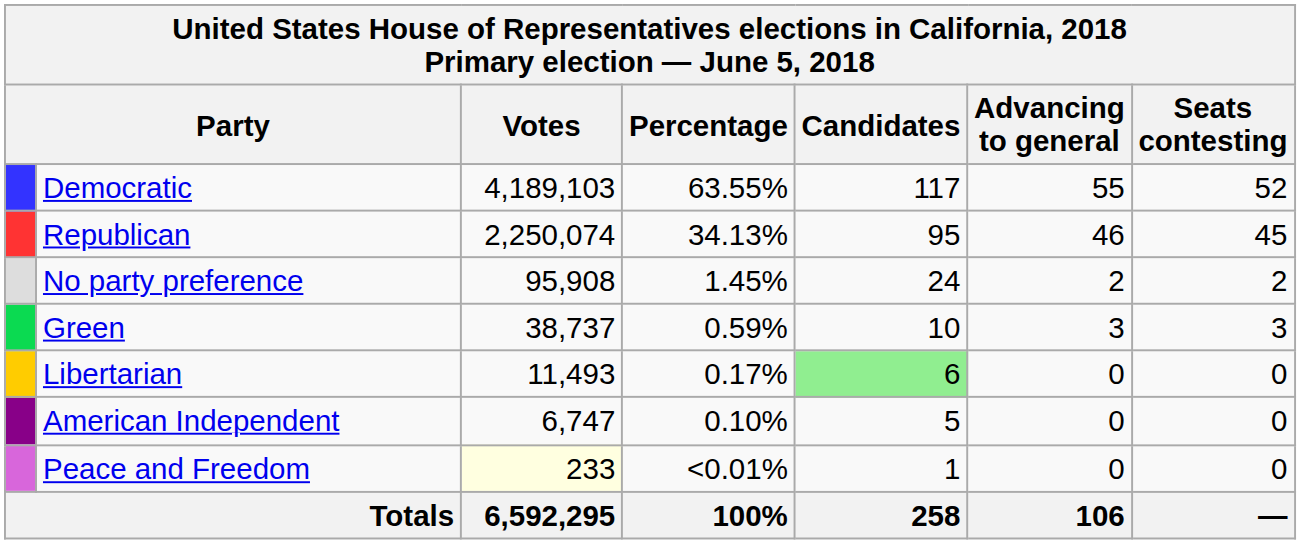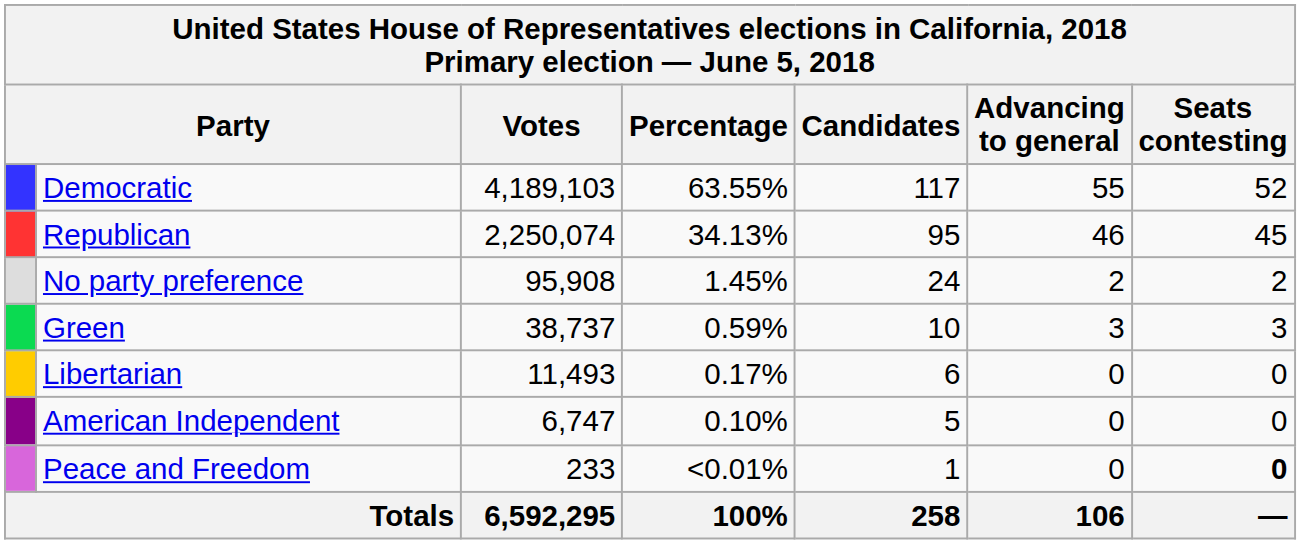(952, 375) lightgreen background -> (952, 375) no background
(591, 468) lightyellow background -> (591, 468) no background
(1279, 468) normal -> (1279, 468) bold
